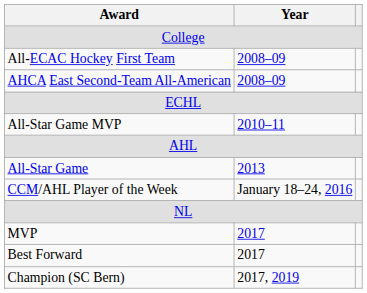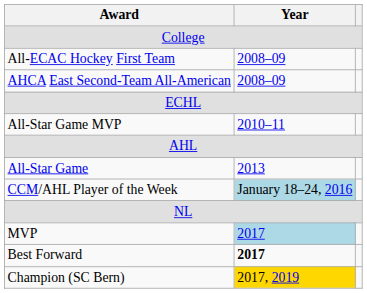(295, 189) no background -> (295, 189) lightblue background
(251, 233) no background -> (251, 233) lightblue background
(251, 255) normal -> (251, 255) bold
(268, 277) no background -> (268, 277) gold background
